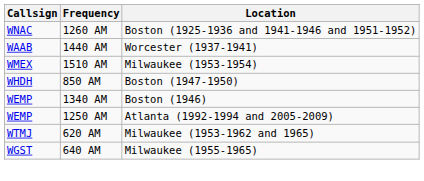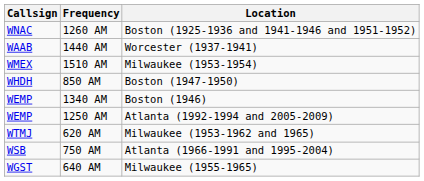+ row: (82, 150)
